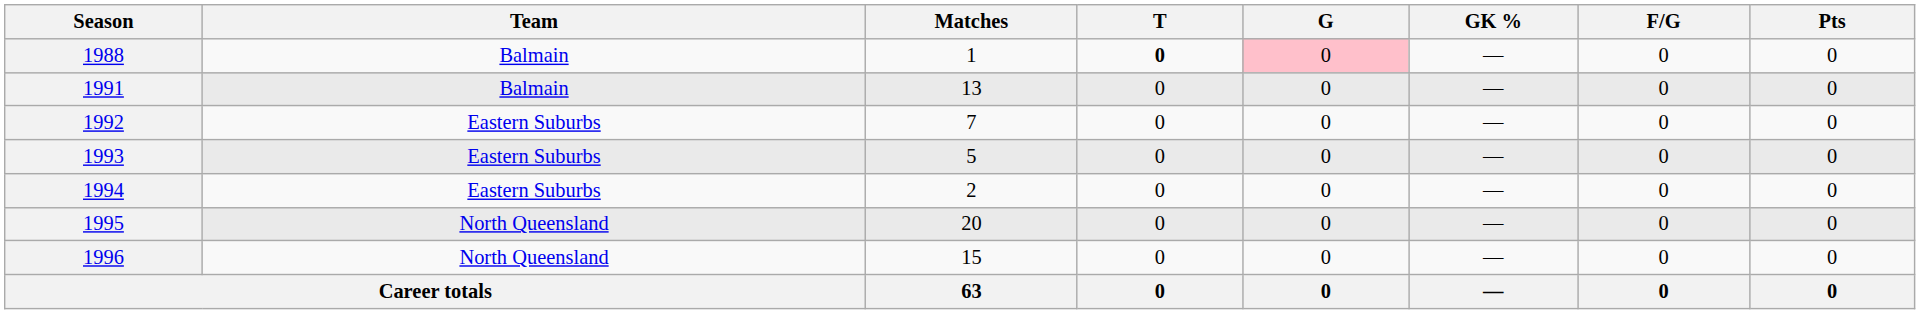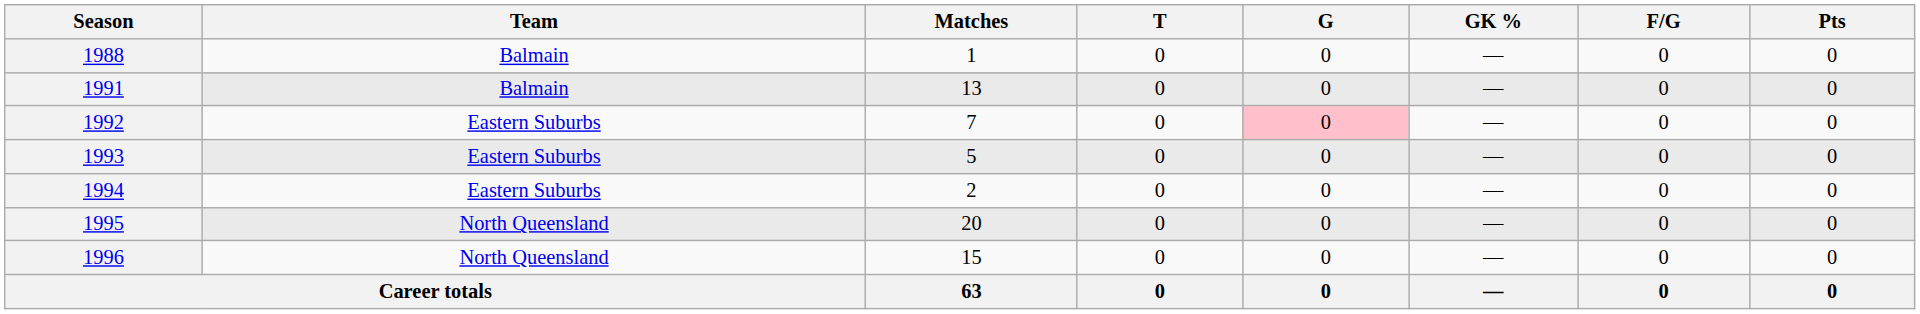(1160, 55) bold -> (1160, 55) normal
(1326, 55) pink background -> (1326, 55) no background
(1326, 122) no background -> (1326, 122) pink background
